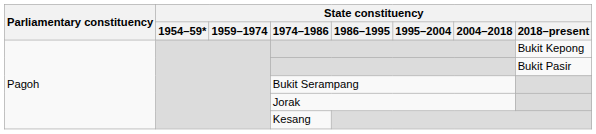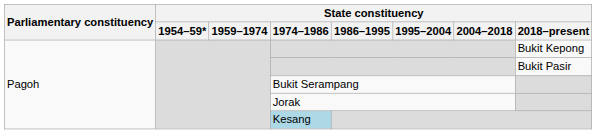(292, 119) no background -> (292, 119) lightblue background
